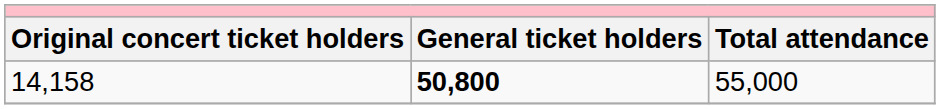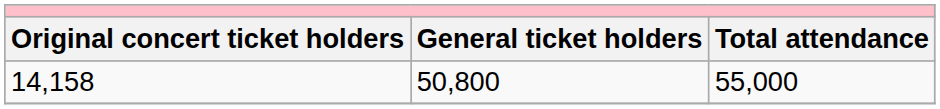(458, 81) bold -> (458, 81) normal
